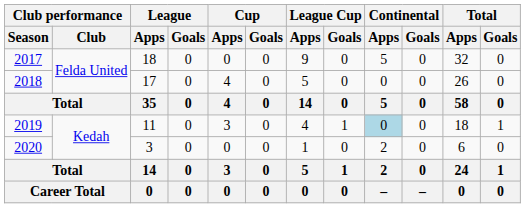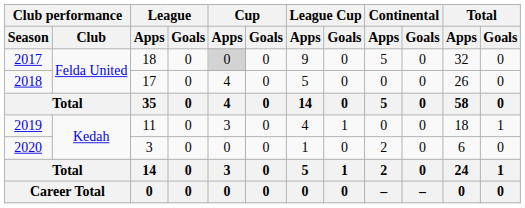(227, 59) no background -> (227, 59) lightgrey background
(384, 125) lightblue background -> (384, 125) no background
